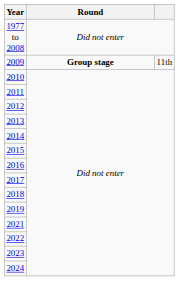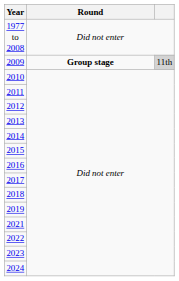(164, 62) no background -> (164, 62) lightgrey background
